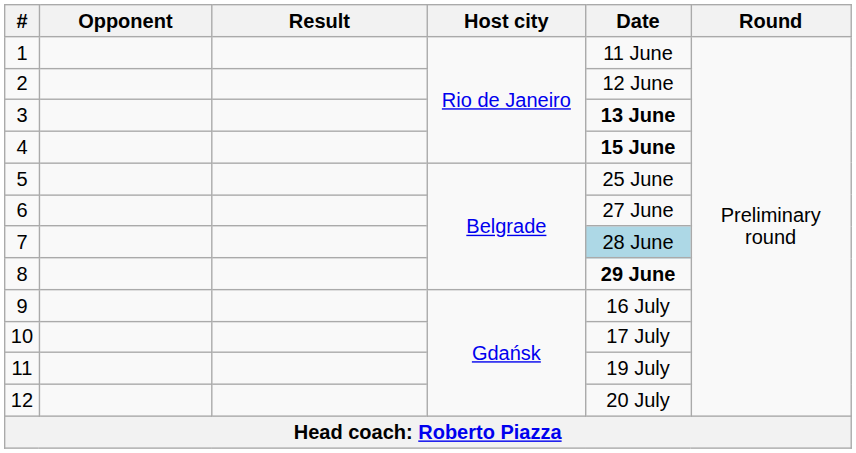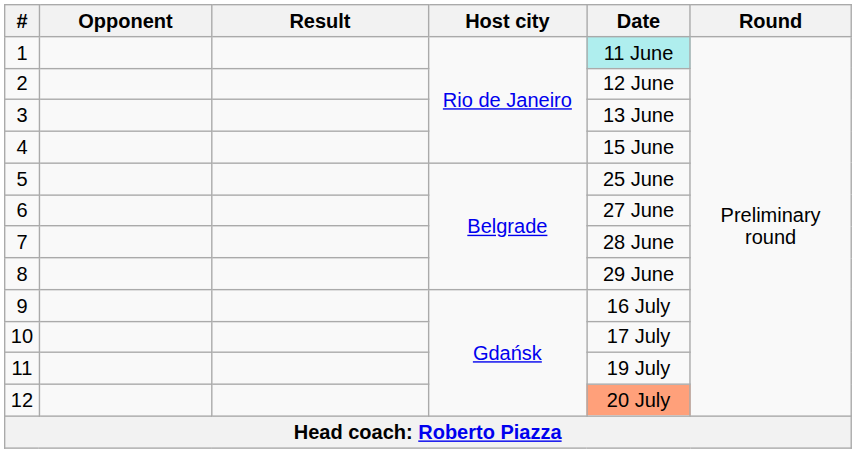(638, 53) no background -> (639, 53) paleturquoise background
(638, 116) bold -> (639, 116) normal
(638, 147) bold -> (639, 147) normal
(638, 242) lightblue background -> (639, 242) no background
(638, 274) bold -> (639, 274) normal
(638, 400) no background -> (639, 400) lightsalmon background
